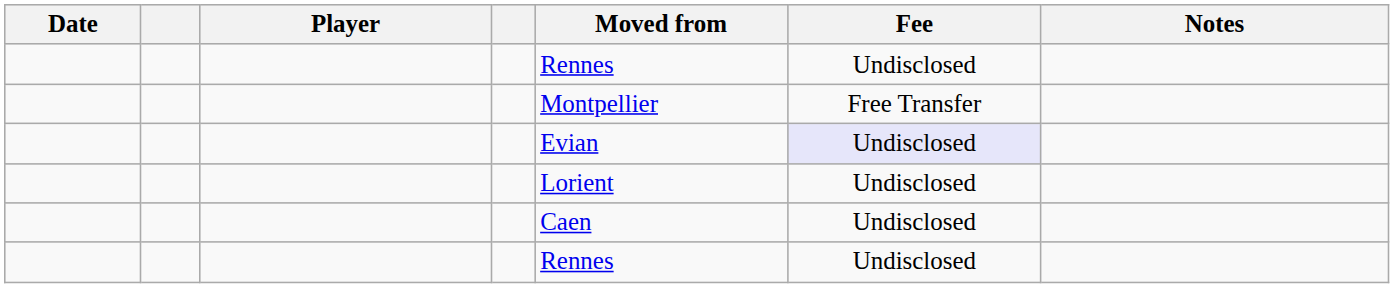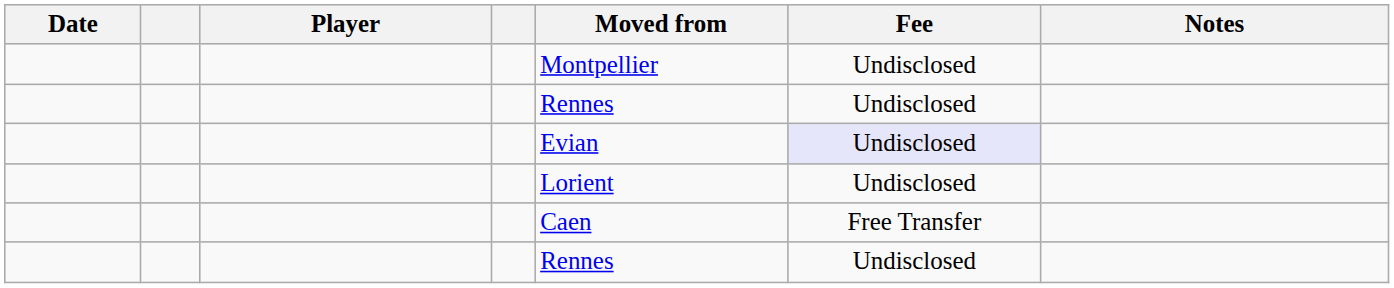(577, 63) Rennes -> (599, 63) Montpellier
(599, 103) Montpellier -> (577, 103) Rennes
(914, 103) Free Transfer -> (914, 103) Undisclosed
(914, 222) Undisclosed -> (914, 222) Free Transfer
